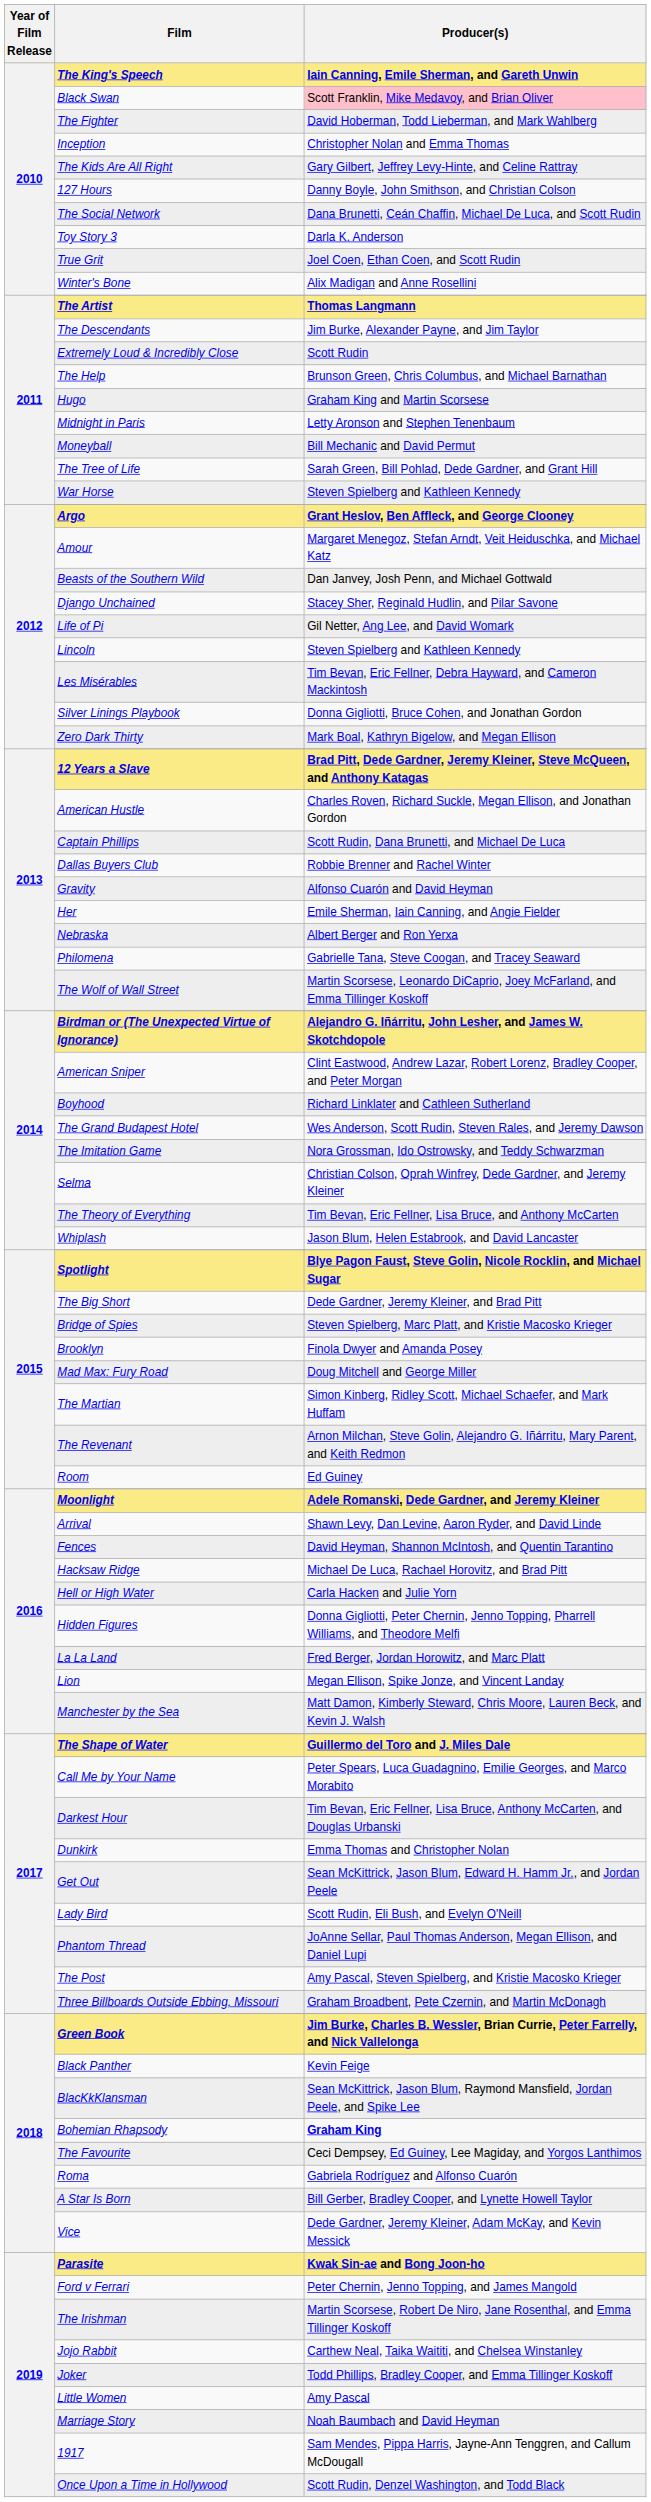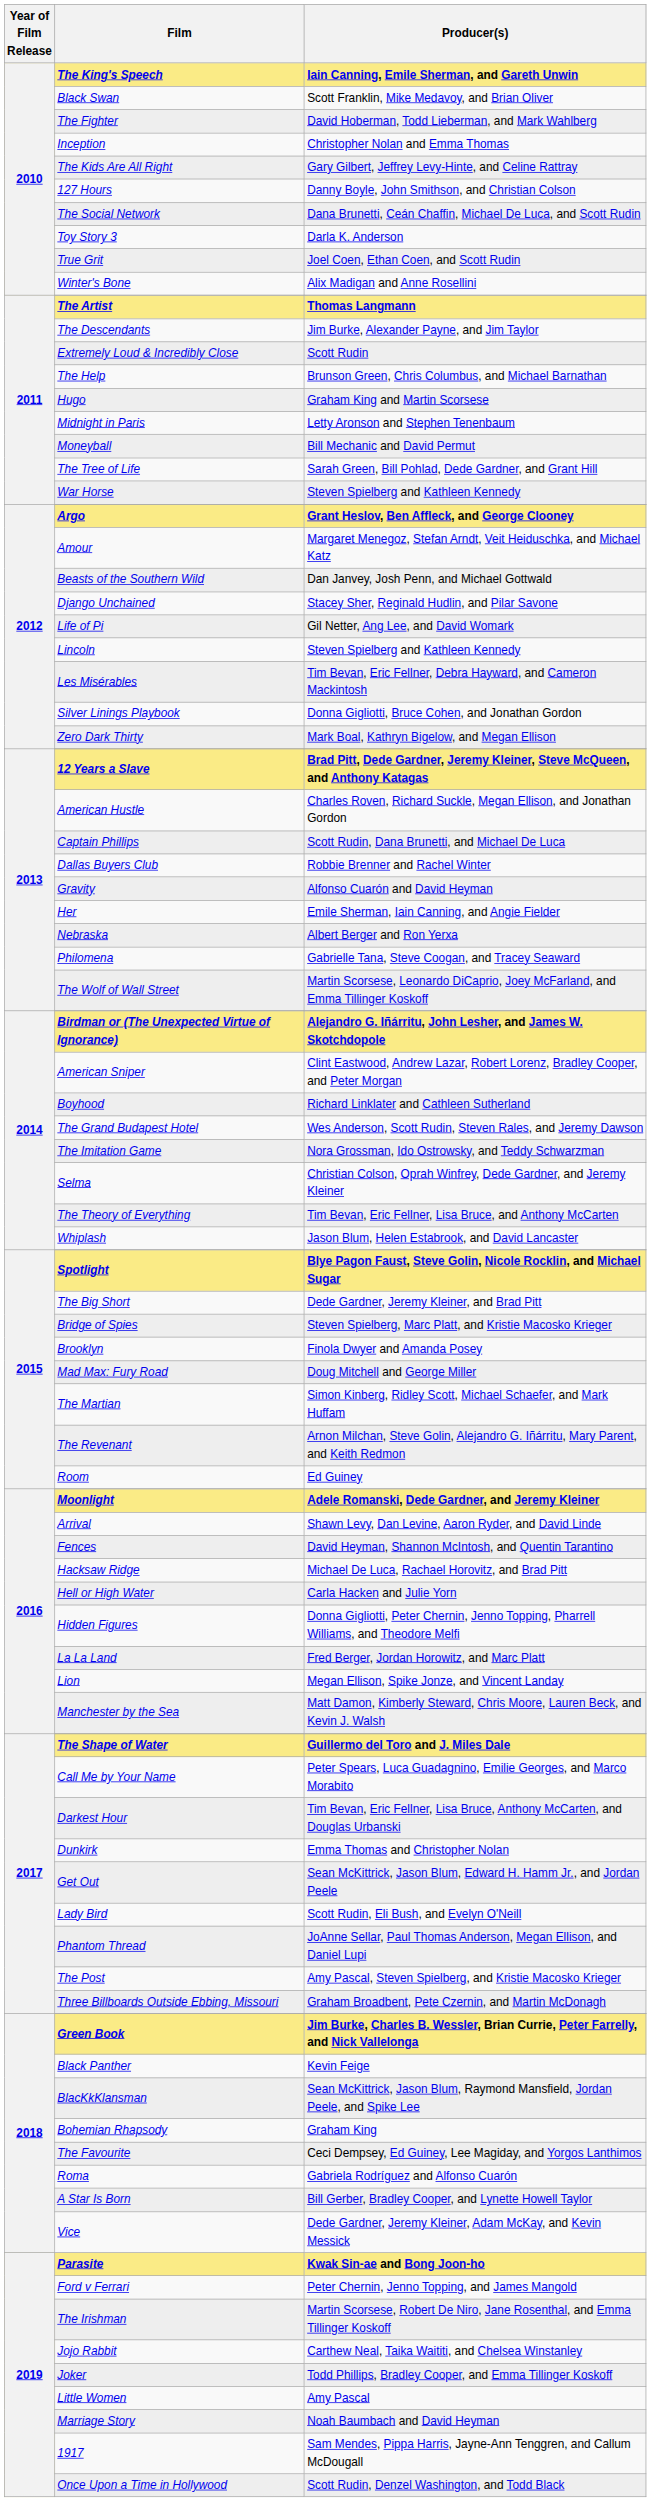(430, 98) pink background -> (430, 98) no background
(344, 2130) bold -> (342, 2130) normal
